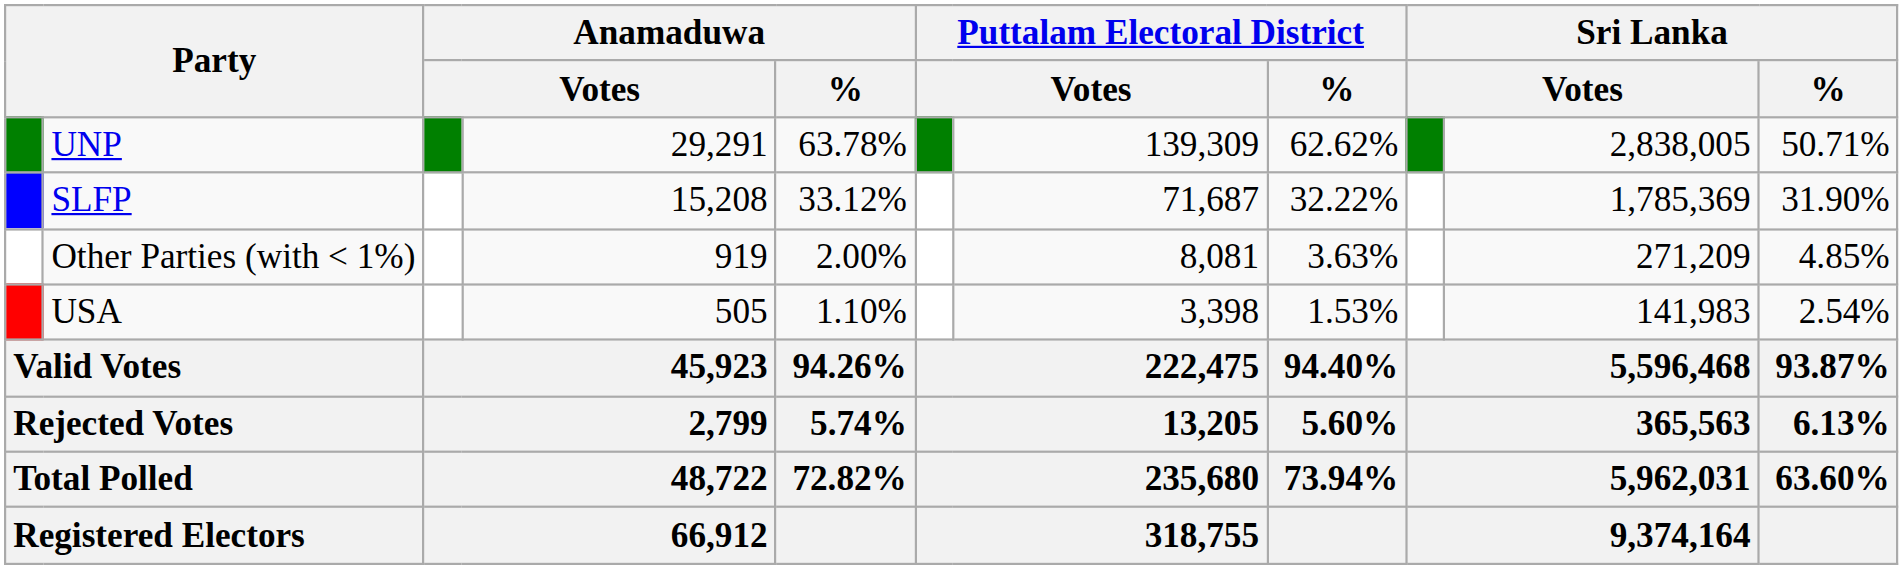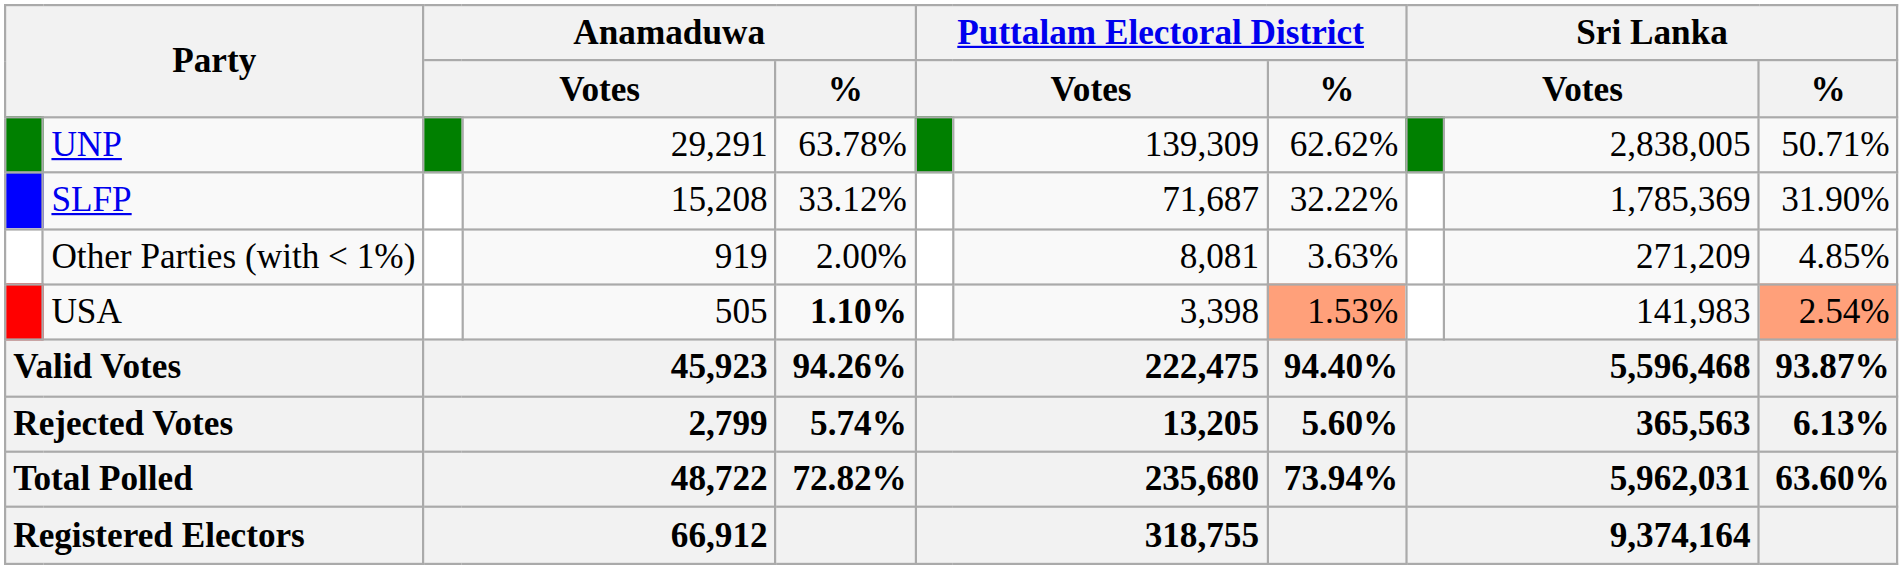(861, 311) normal -> (858, 311) bold
(1353, 311) no background -> (1353, 311) lightsalmon background
(1844, 311) no background -> (1844, 311) lightsalmon background
